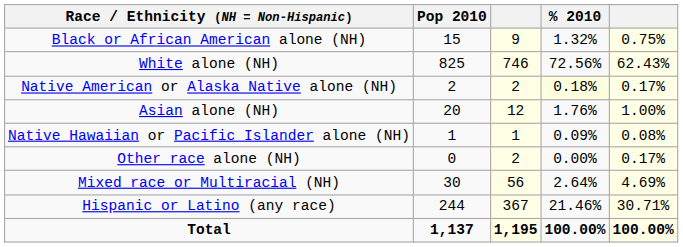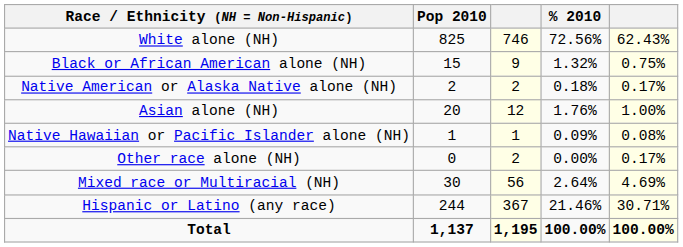rows swapped: (209, 64) <-> (209, 40)
(575, 88) lightyellow background -> (575, 88) no background
